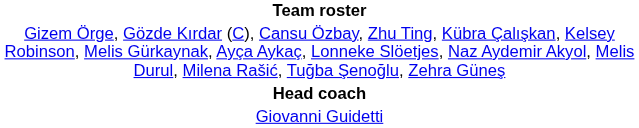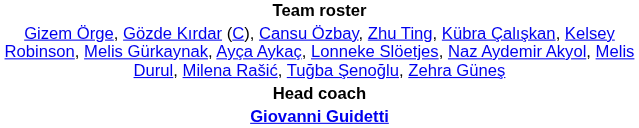(319, 116) normal -> (319, 116) bold
